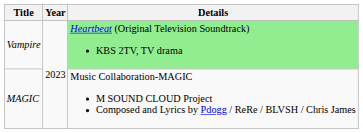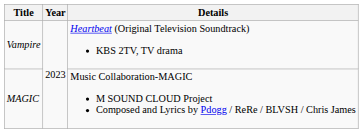(213, 40) lightgreen background -> (213, 40) no background
